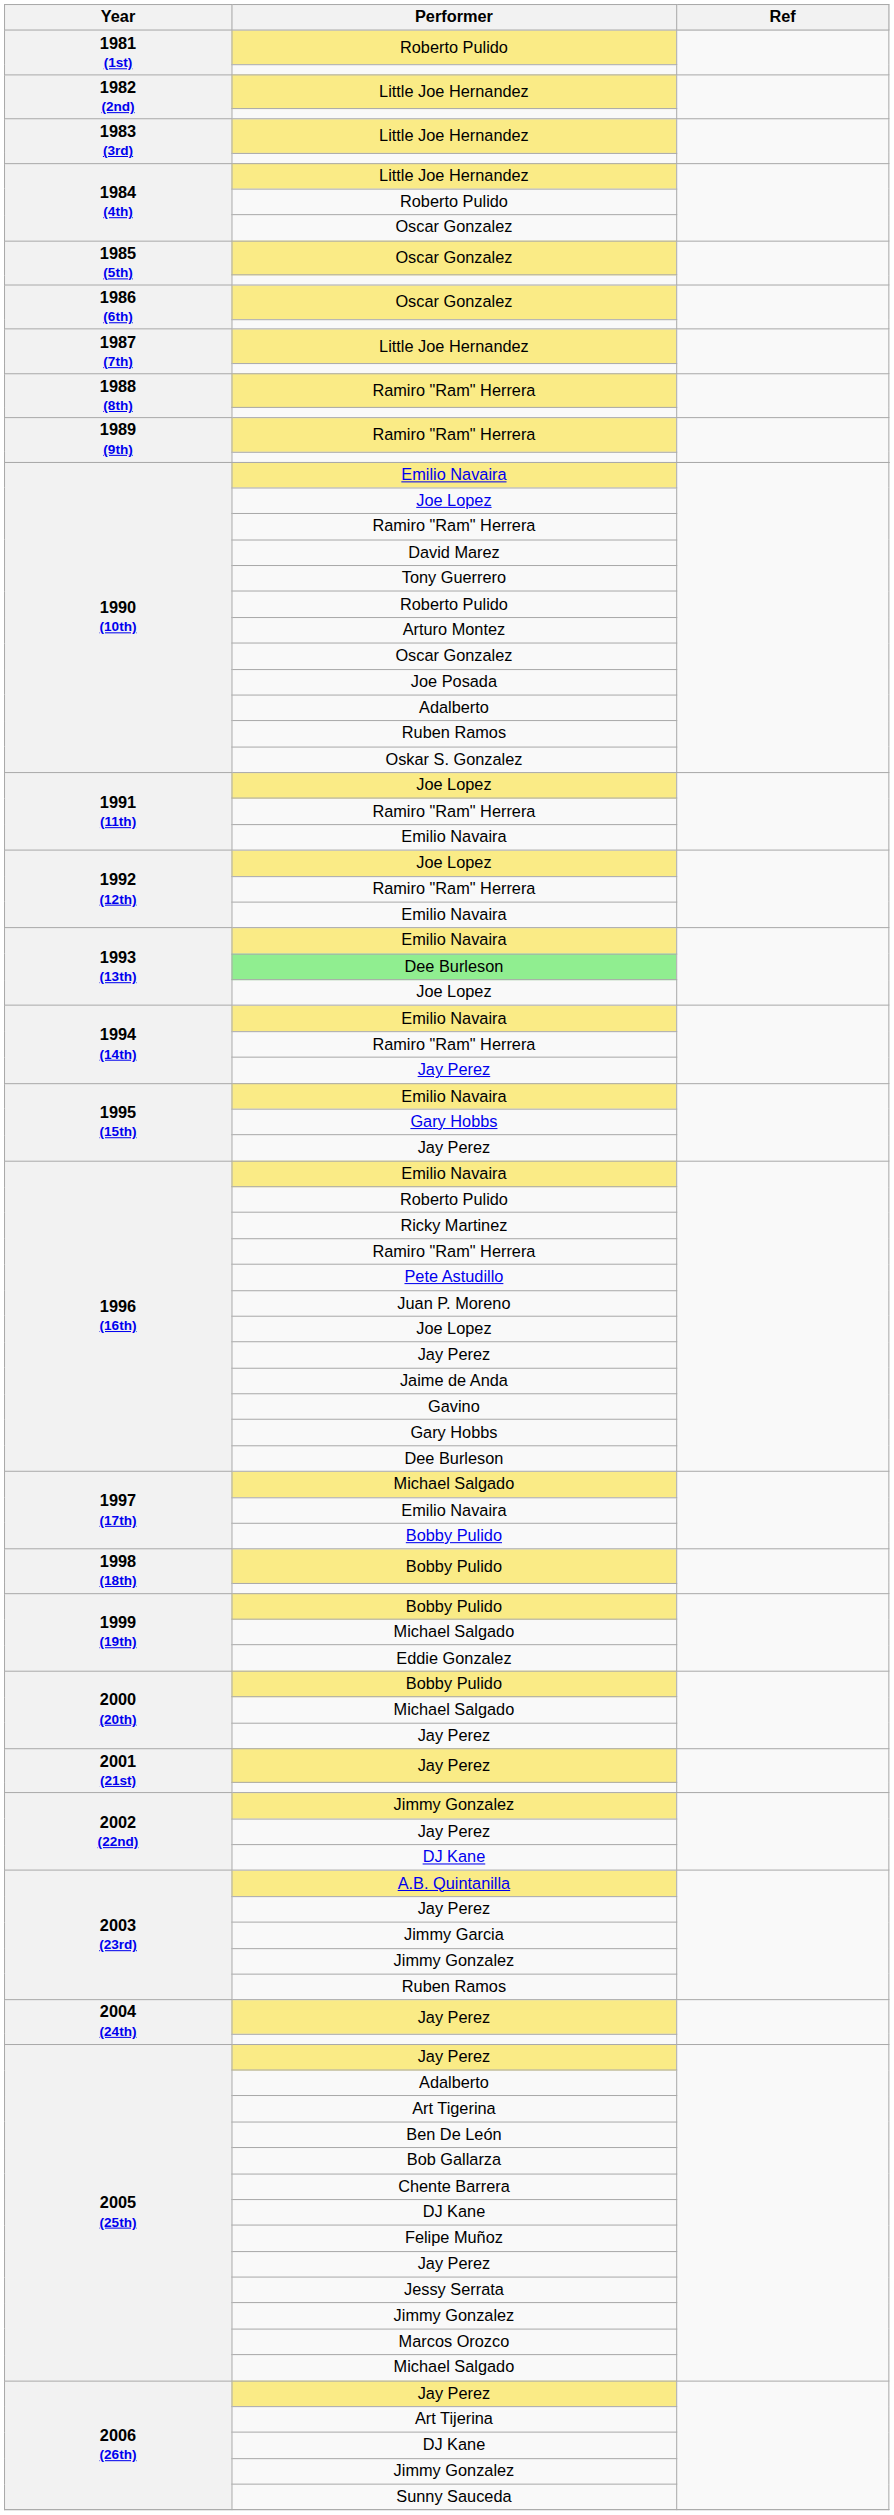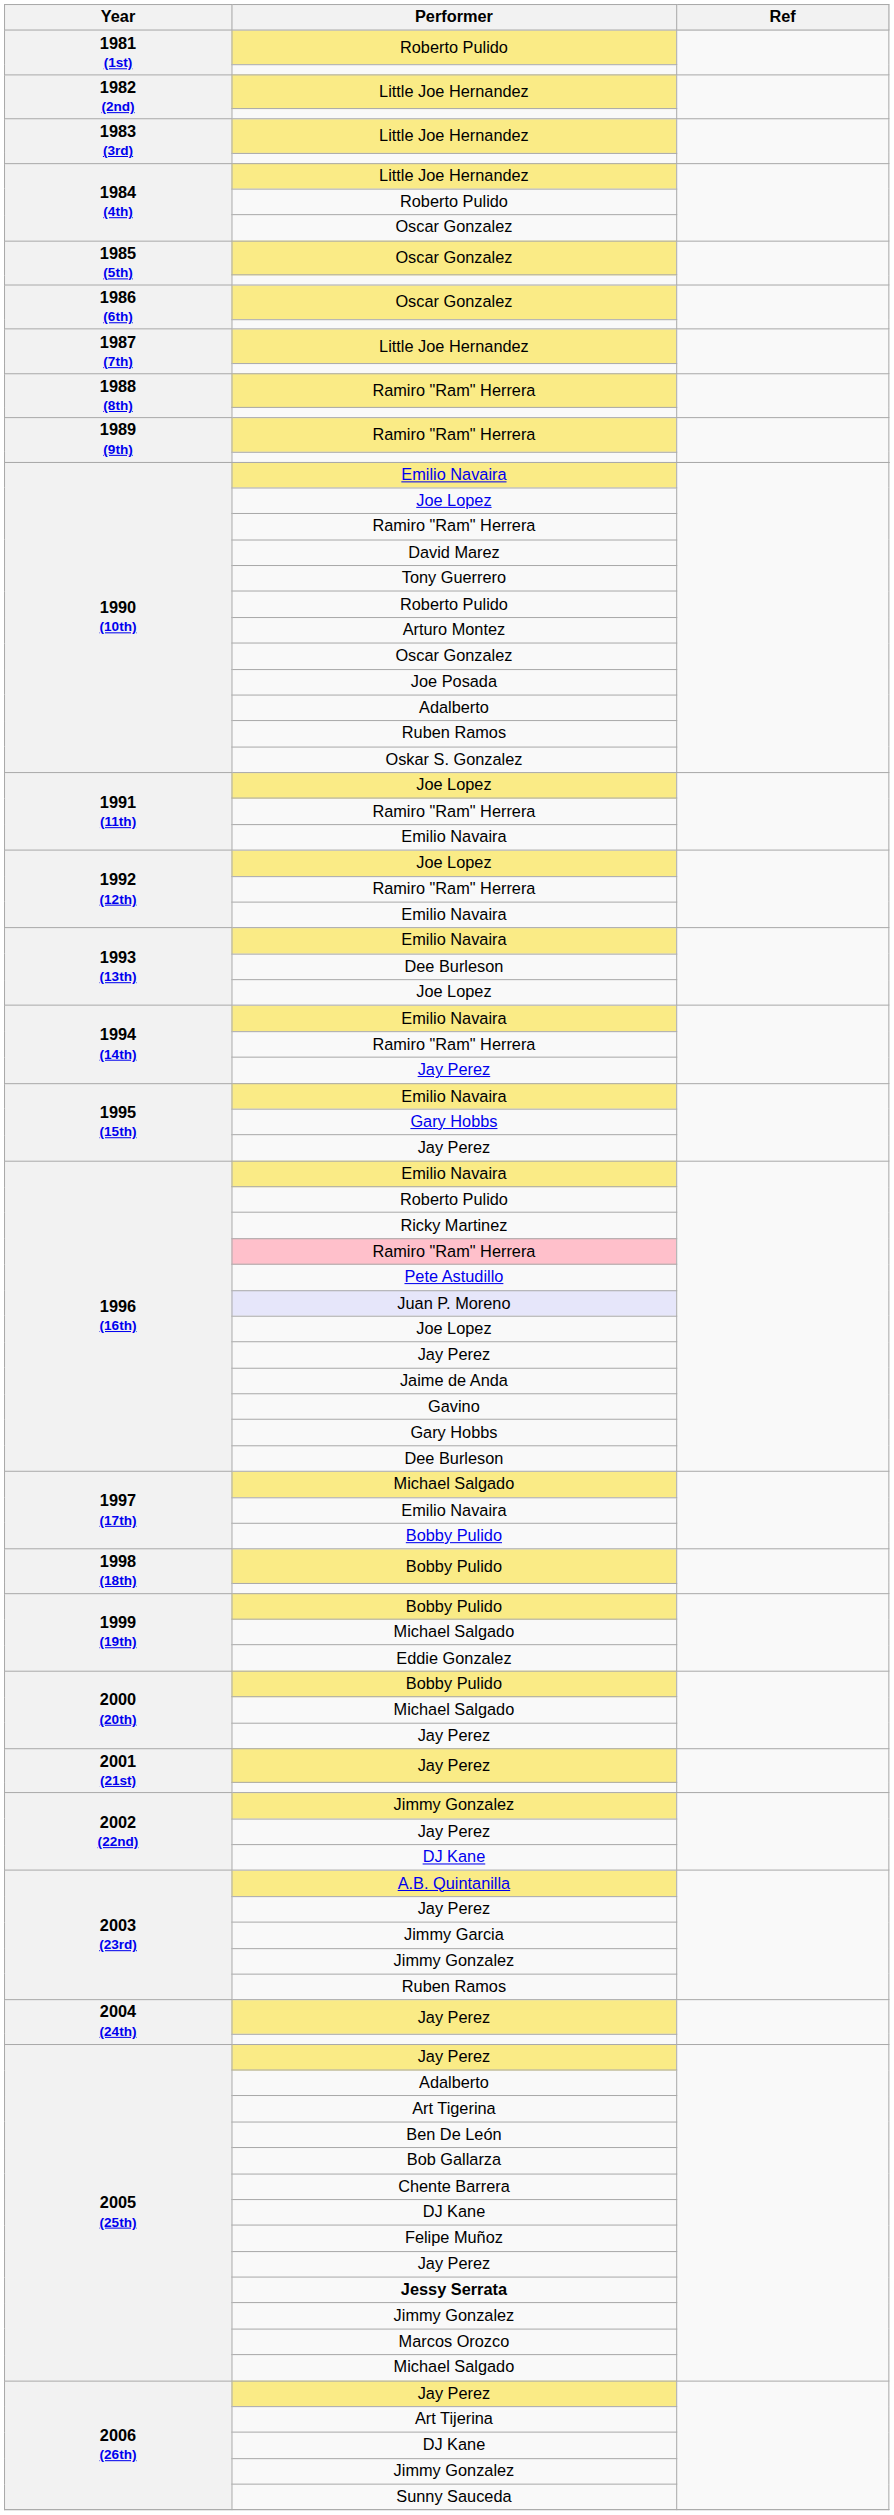(454, 966) lightgreen background -> (454, 966) no background
(454, 1251) no background -> (454, 1251) pink background
(454, 1303) no background -> (454, 1303) lavender background
(454, 2290) normal -> (454, 2290) bold
